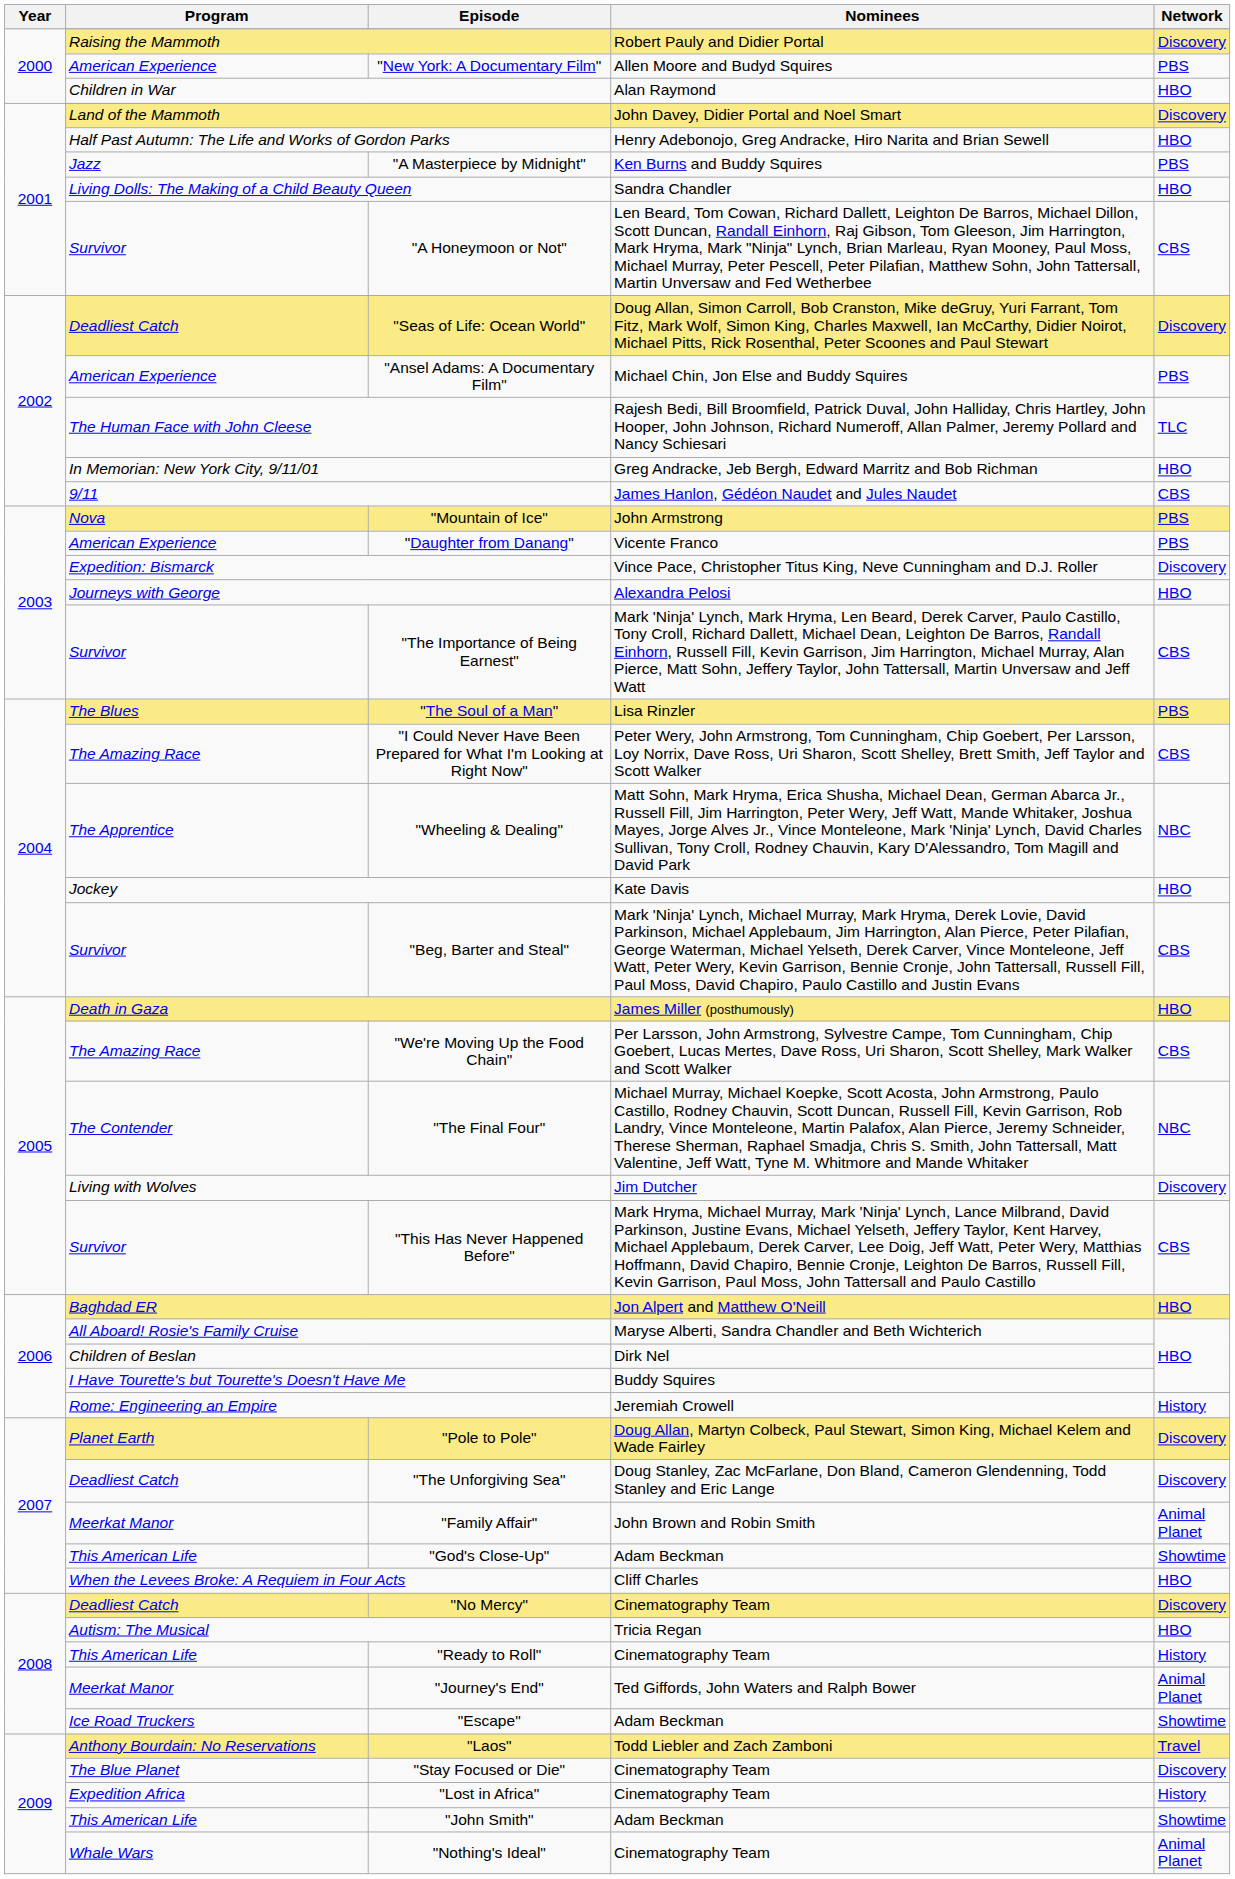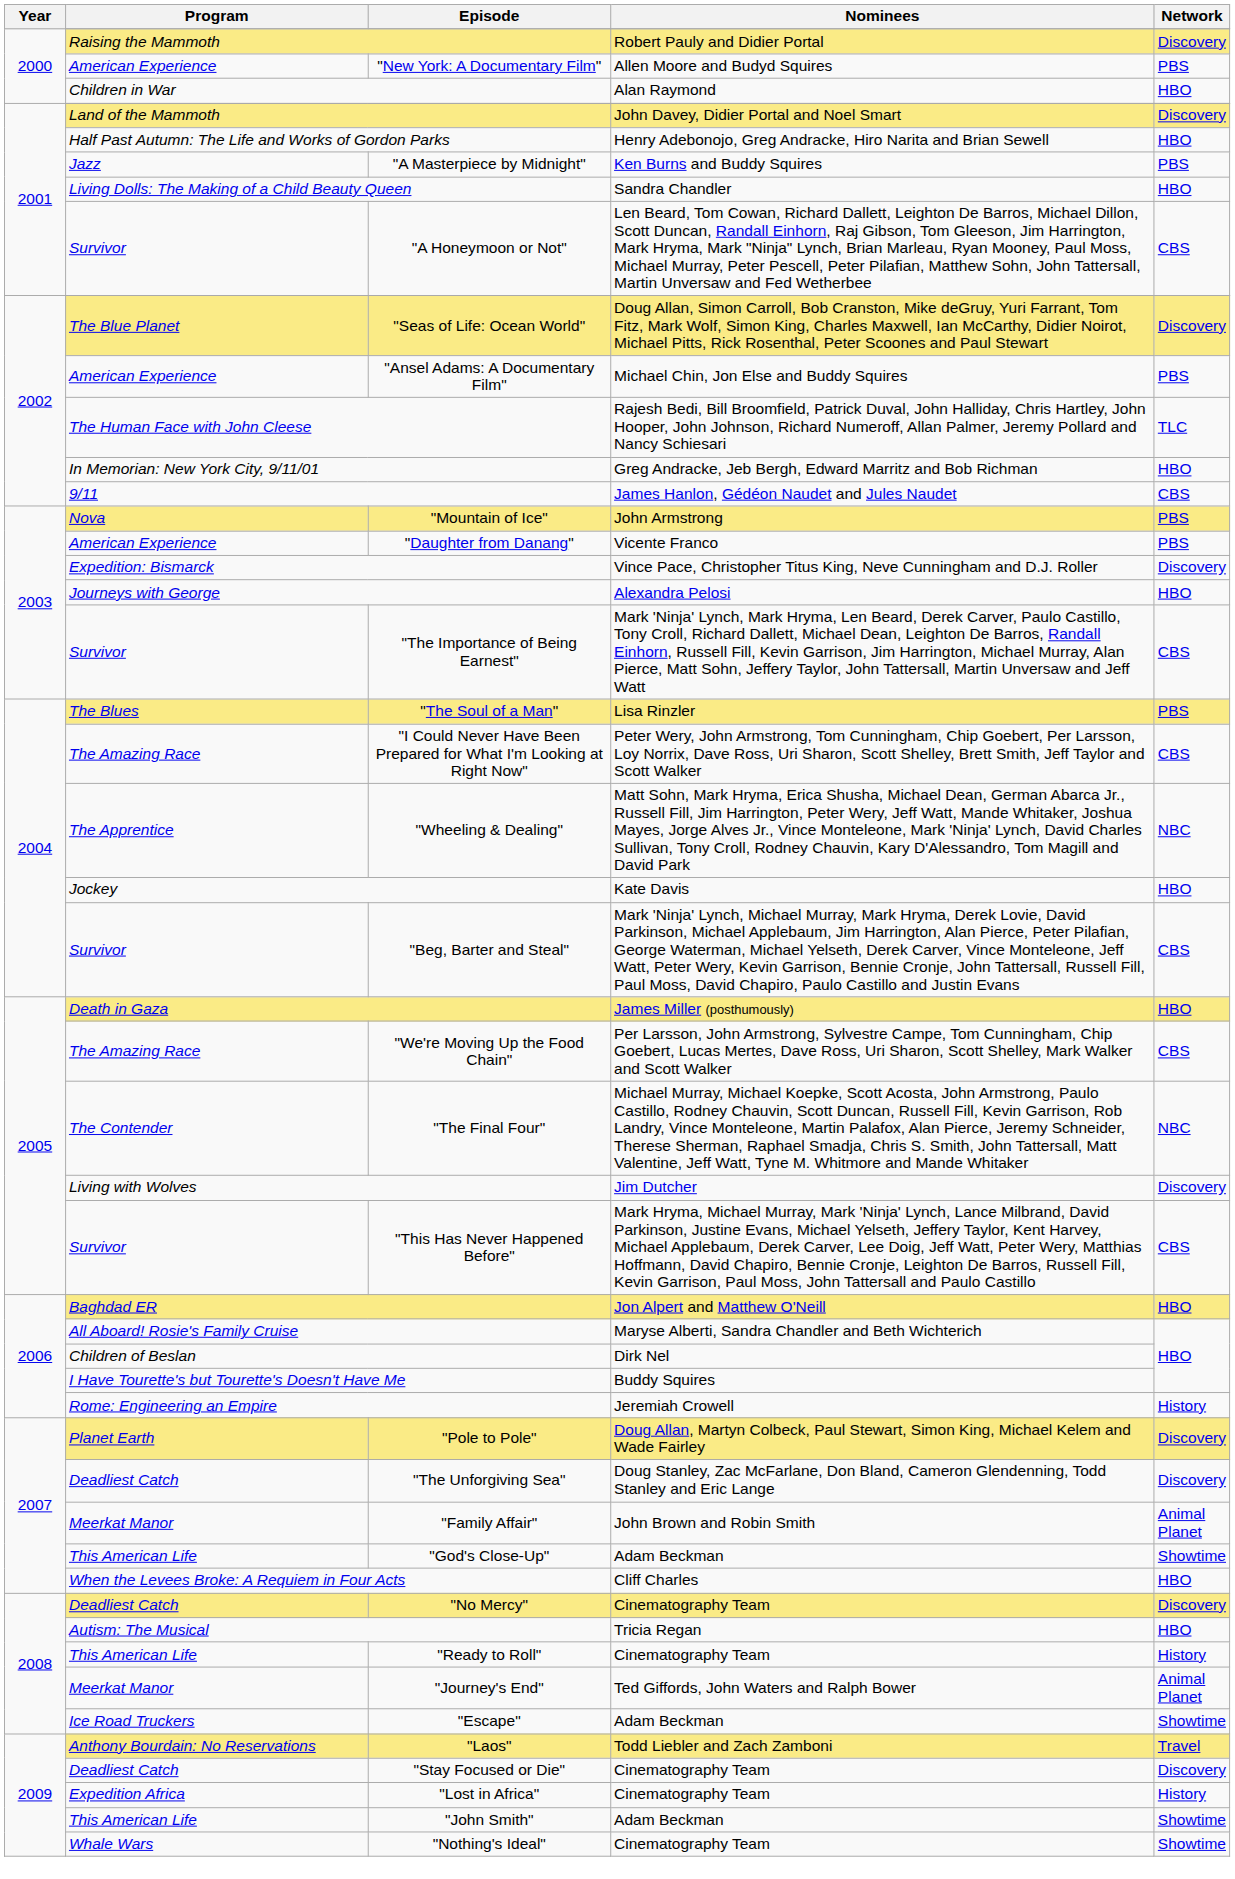(124, 325) Deadliest Catch -> (124, 325) The Blue Planet
(124, 1770) The Blue Planet -> (124, 1770) Deadliest Catch
(1182, 1853) Animal Planet -> (1192, 1844) Showtime
